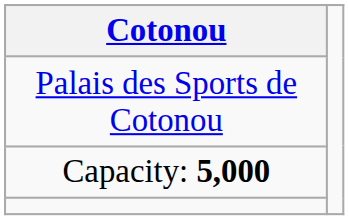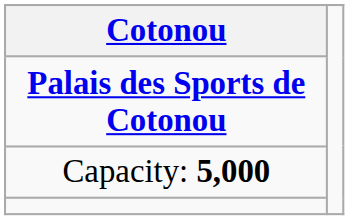(166, 100) normal -> (166, 100) bold
